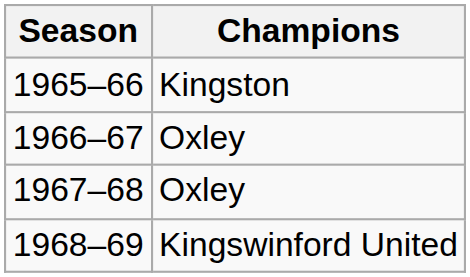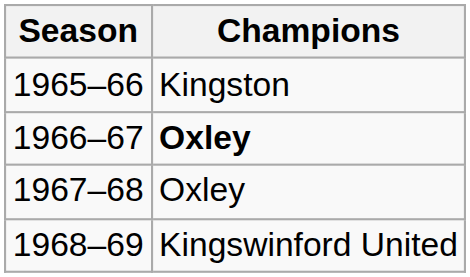(202, 137) normal -> (205, 137) bold
